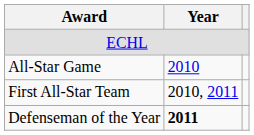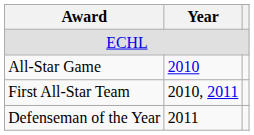(183, 117) bold -> (183, 117) normal
